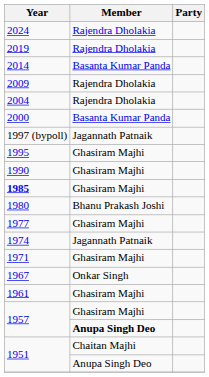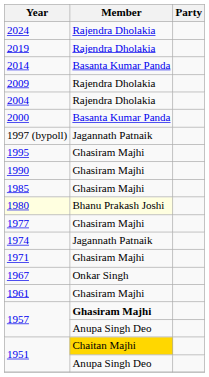(18, 188) bold -> (18, 188) normal
(18, 205) no background -> (18, 205) lightyellow background
(118, 205) no background -> (118, 205) lightyellow background
(108, 310) normal -> (112, 310) bold
(114, 328) bold -> (112, 328) normal
(104, 345) no background -> (104, 345) gold background
